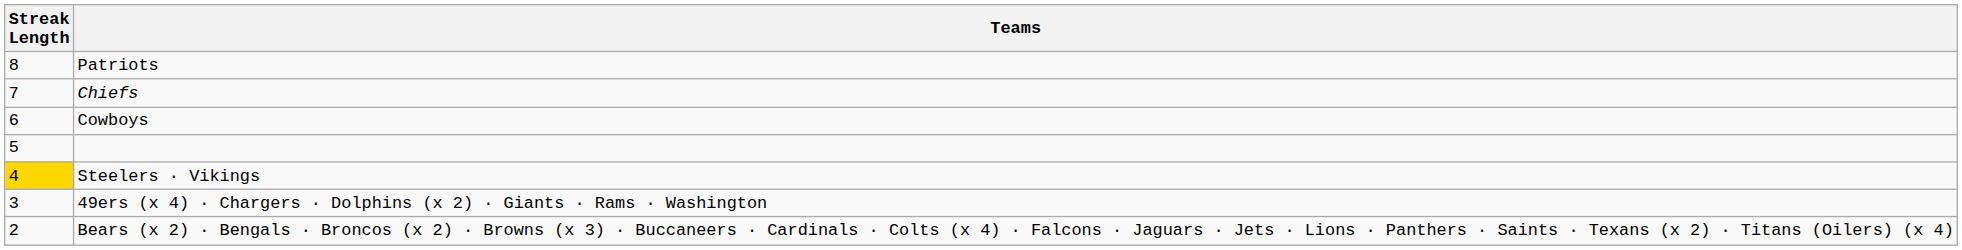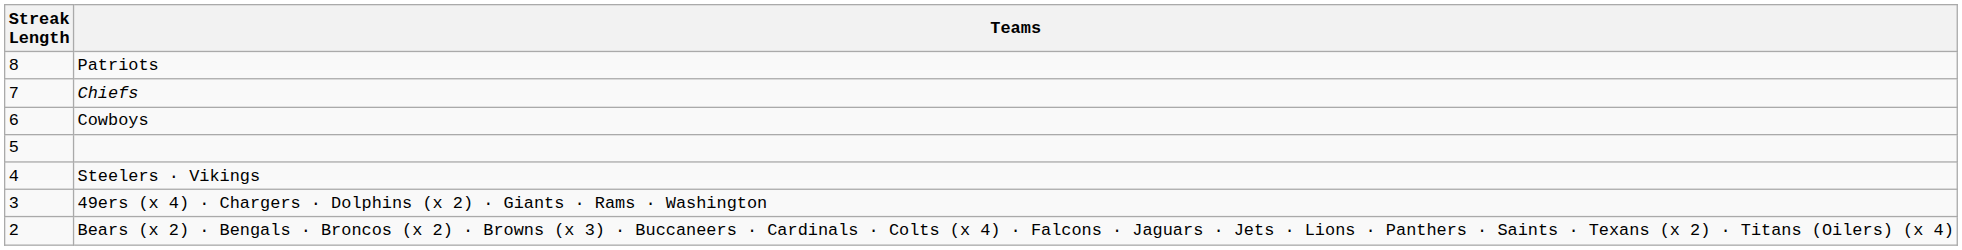(14, 176) gold background -> (14, 176) no background
